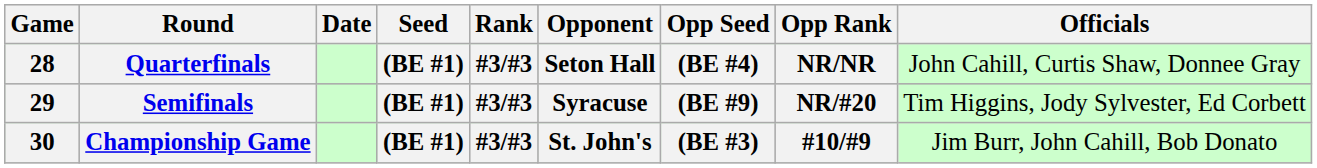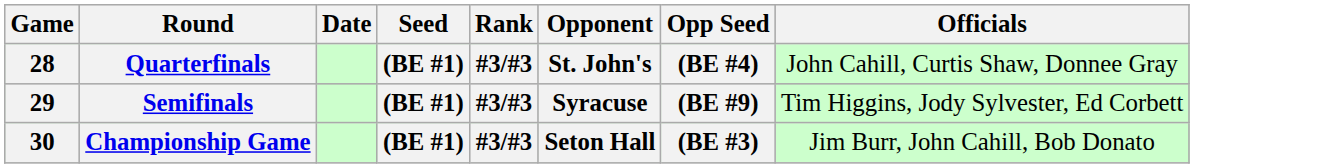- column: (836, 24)
(600, 63) Seton Hall -> (600, 63) St. John's
(600, 142) St. John's -> (600, 142) Seton Hall
